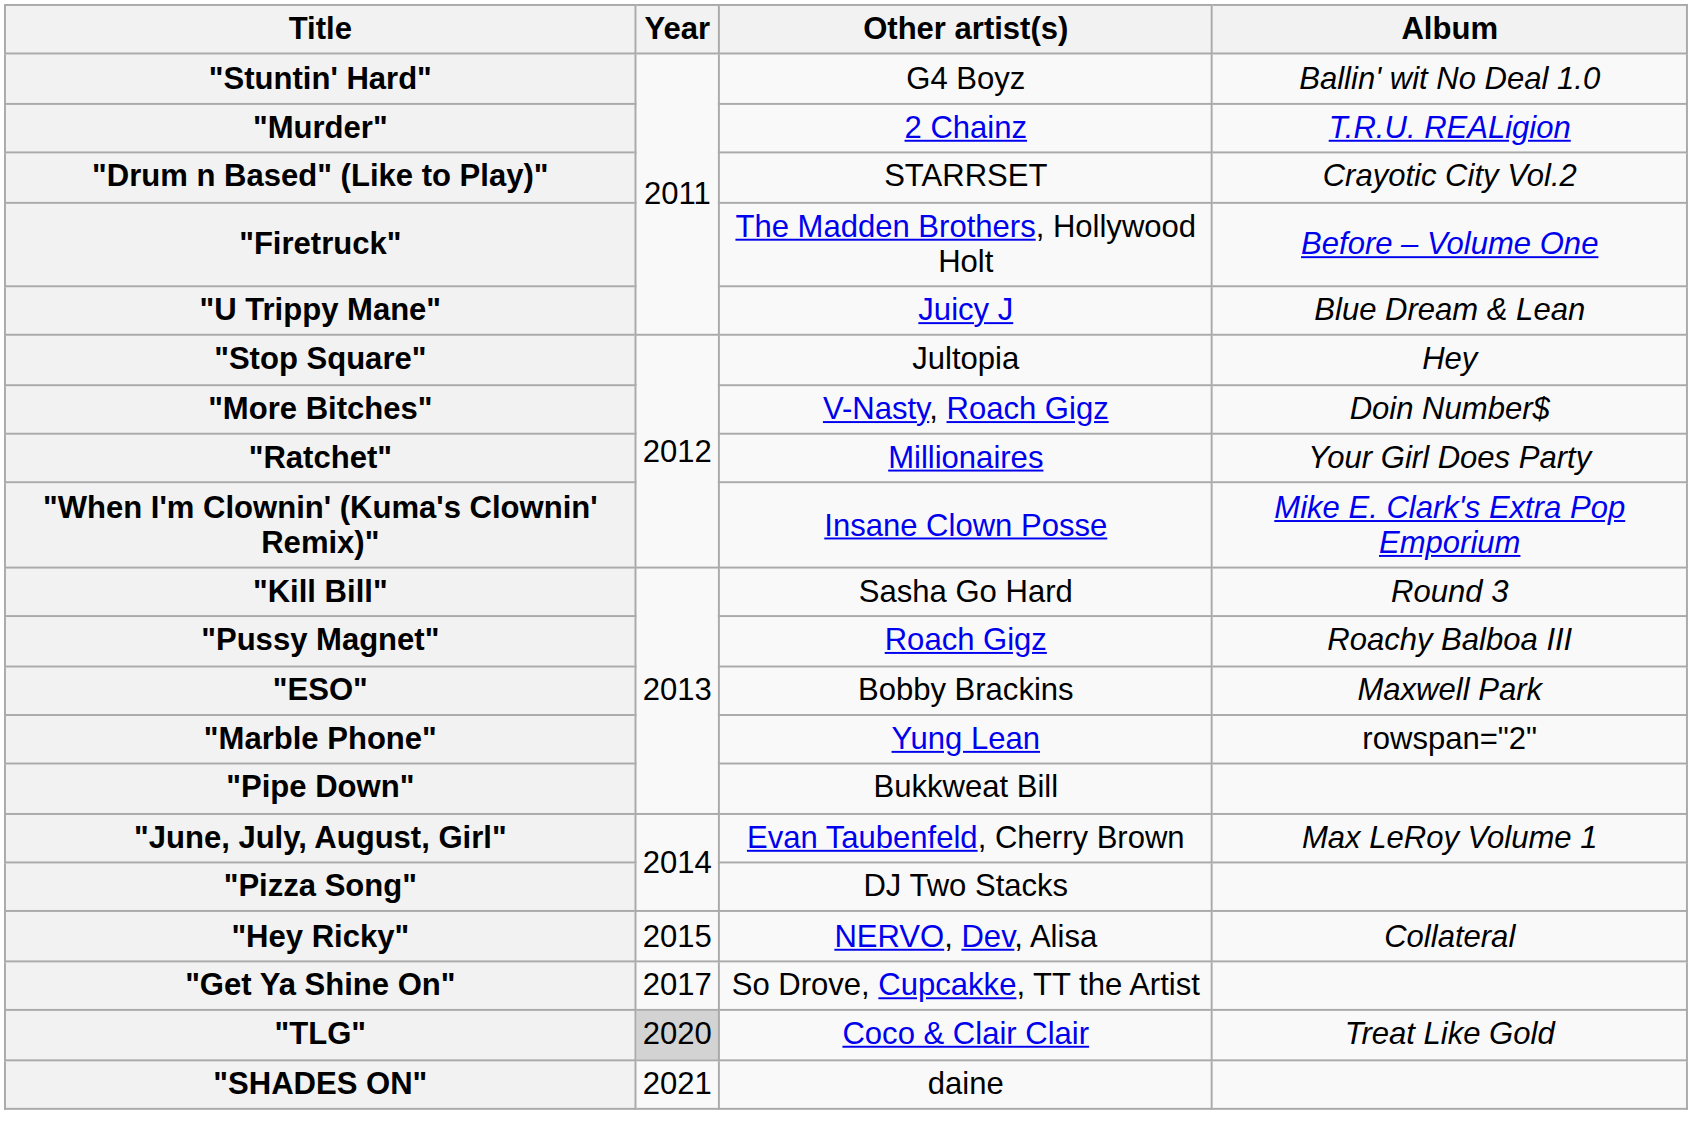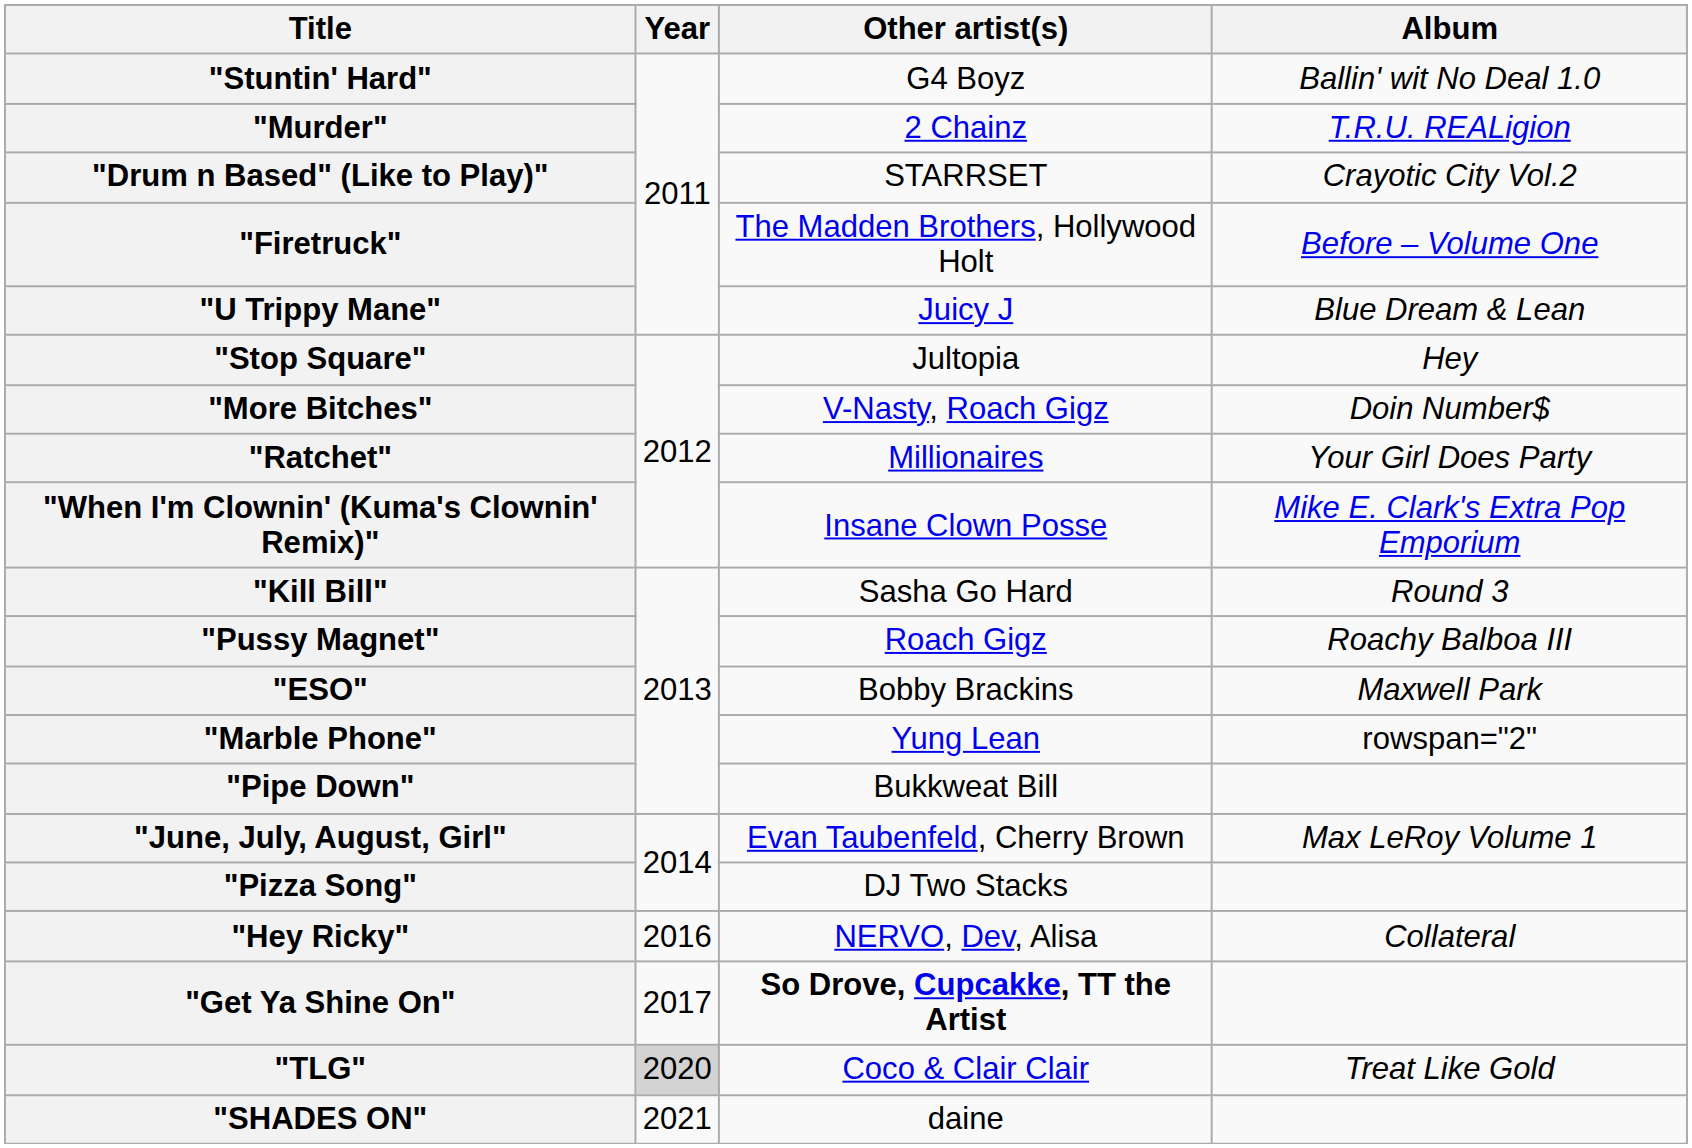(677, 935) 2015 -> (677, 935) 2016
(966, 985) normal -> (966, 1002) bold
